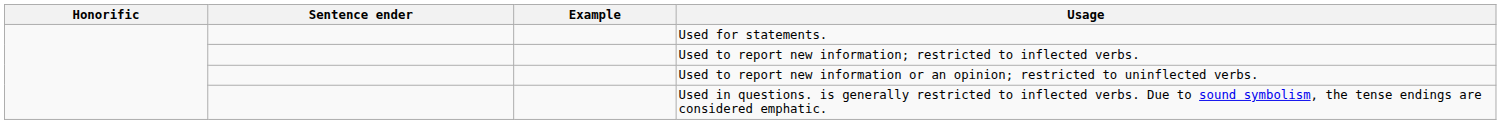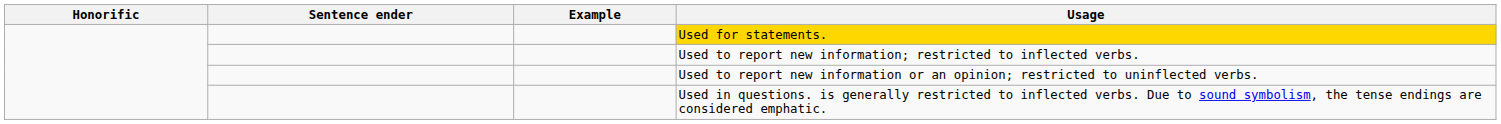(753, 35) no background -> (753, 35) gold background
